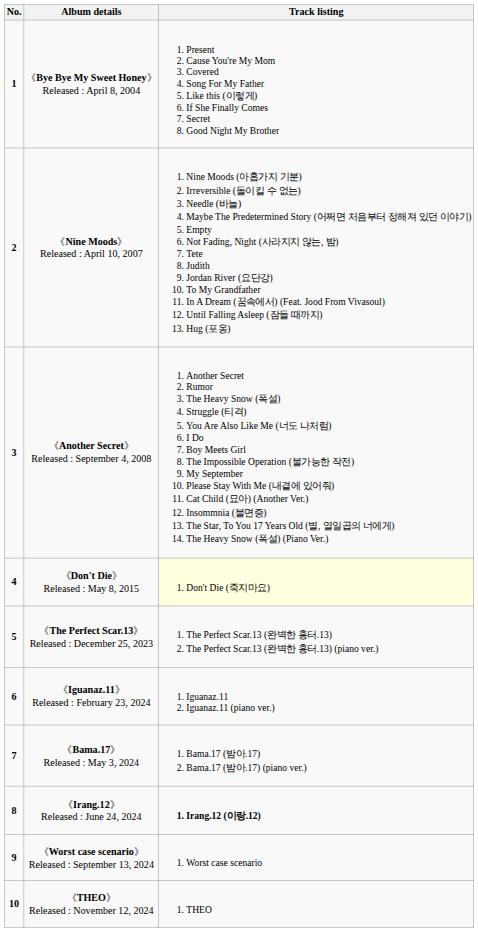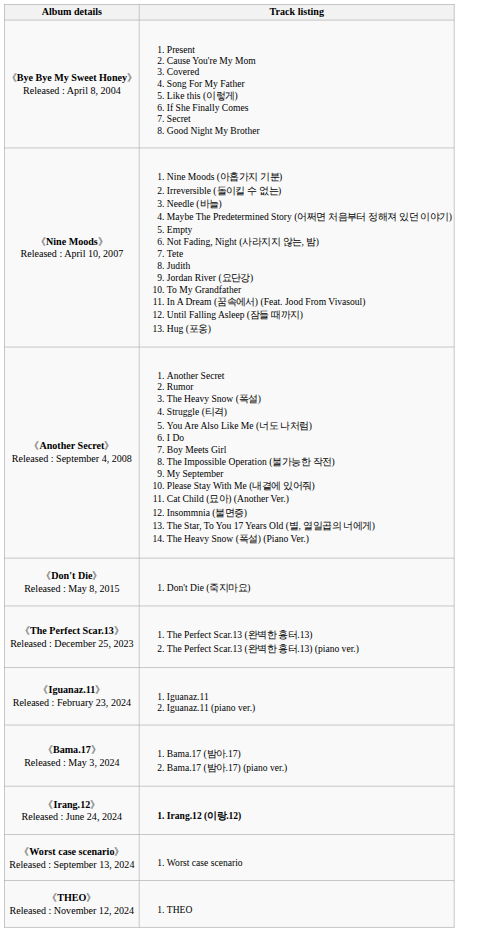- column: (14, 12)
(316, 588) lightyellow background -> (297, 588) no background
